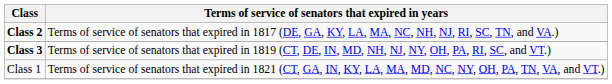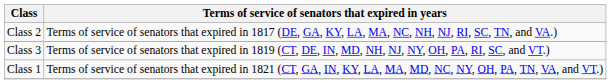(25, 32) bold -> (24, 32) normal
(25, 50) bold -> (24, 50) normal
